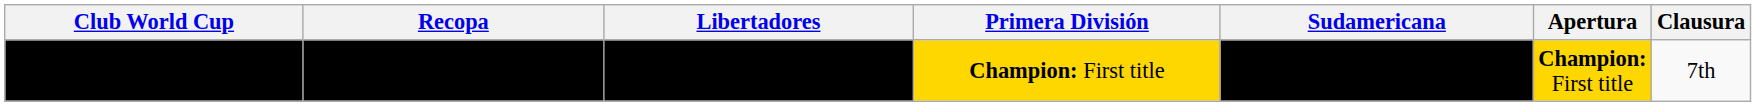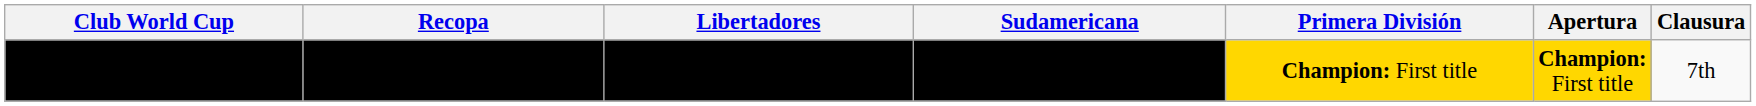columns swapped: (1377, 22) <-> (1067, 22)
